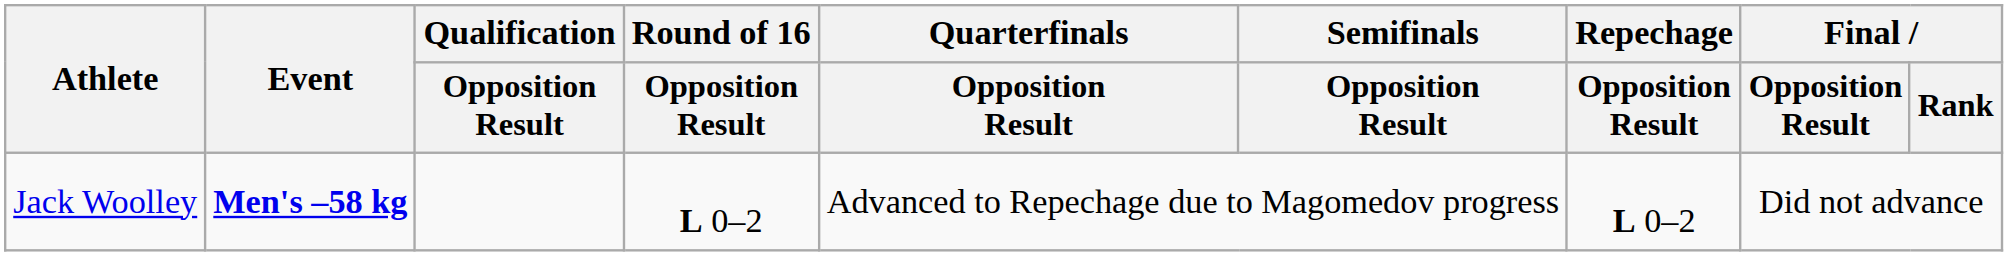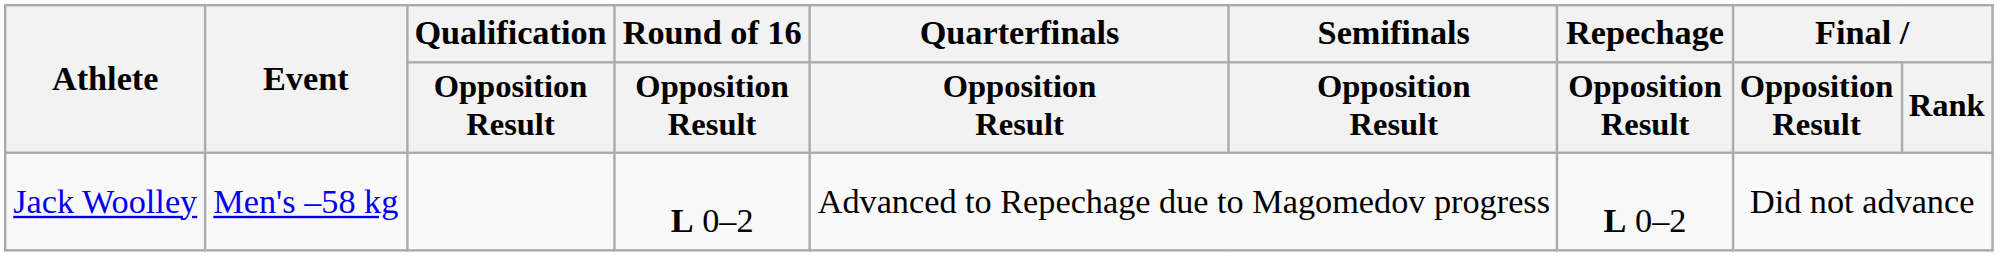(310, 201) bold -> (306, 201) normal
